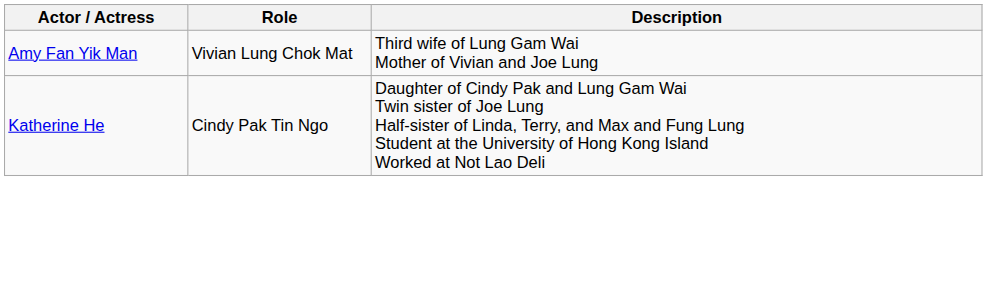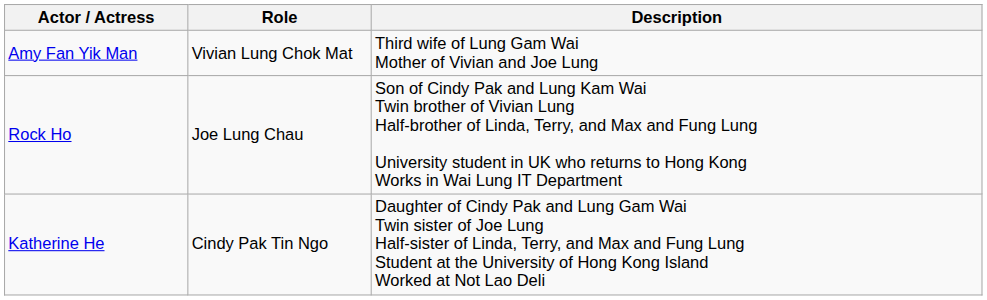+ row: (40, 134)
